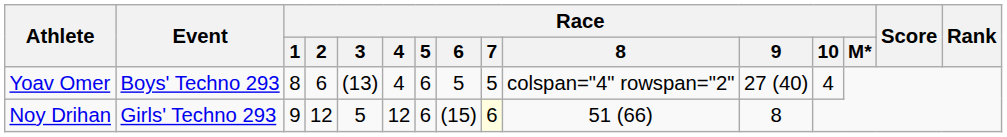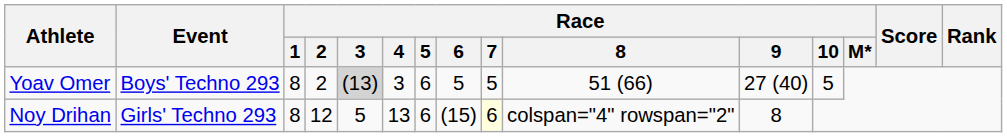(321, 83) 6 -> (321, 83) 2
(360, 83) no background -> (360, 83) lightgrey background
(399, 83) 4 -> (399, 83) 3
(621, 83) colspan="4" rowspan="2" -> (621, 83) 51 (66)
(828, 83) 4 -> (828, 83) 5
(295, 116) 9 -> (295, 116) 8
(399, 116) 12 -> (399, 116) 13
(621, 116) 51 (66) -> (621, 116) colspan="4" rowspan="2"
